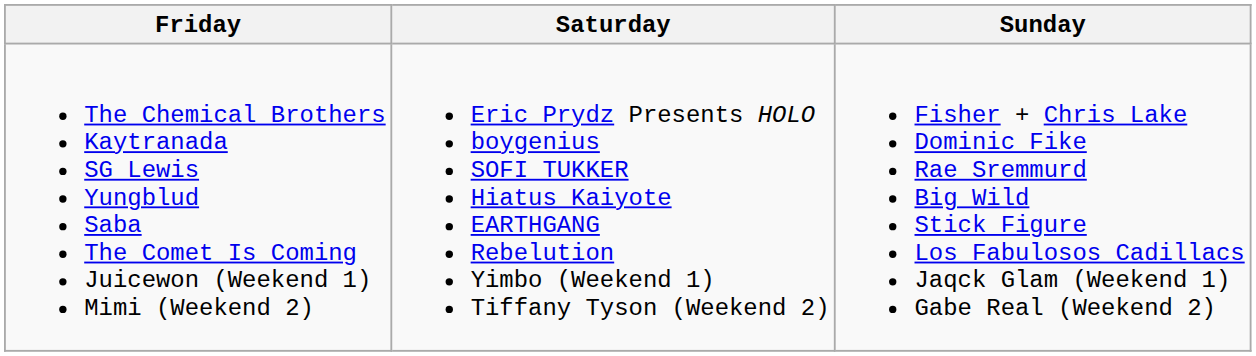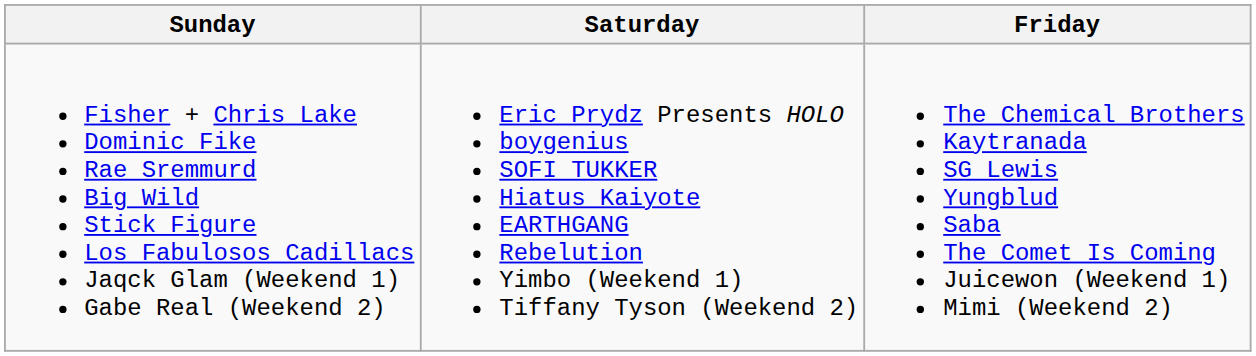columns swapped: (198, 24) <-> (1043, 24)
